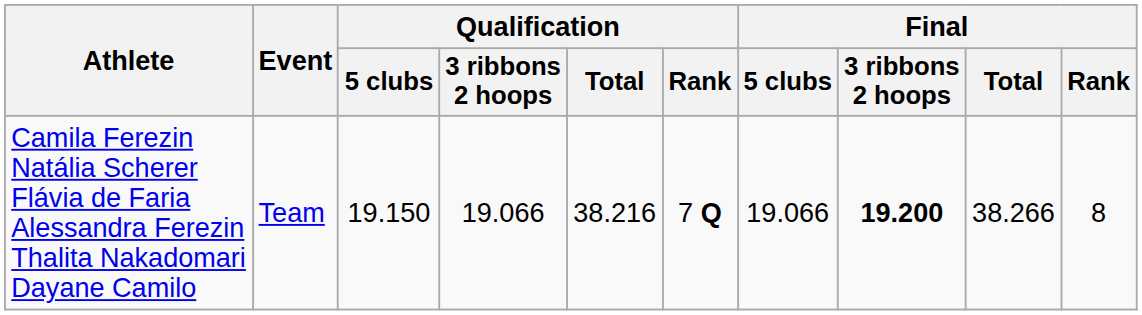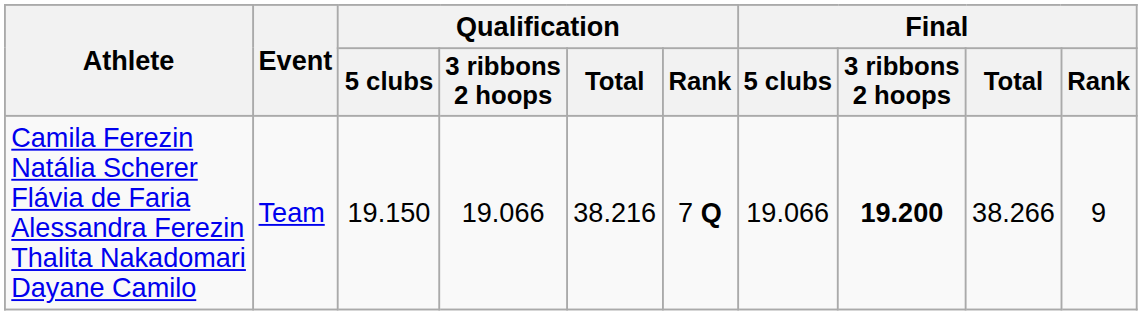(1099, 213) 8 -> (1099, 213) 9
